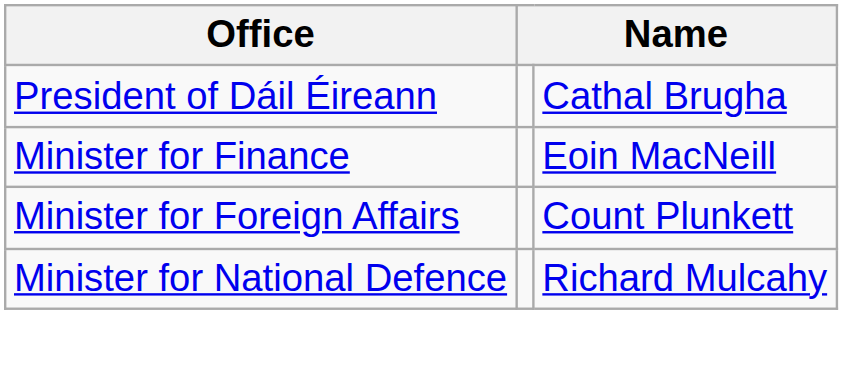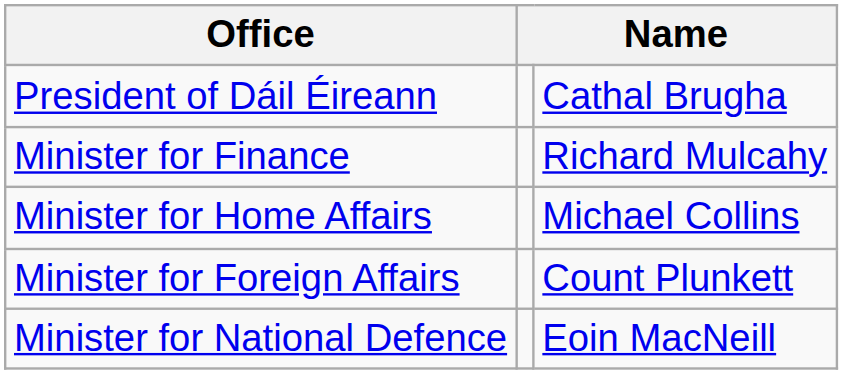(659, 156) Eoin MacNeill -> (685, 156) Richard Mulcahy
+ row: (223, 216)
(685, 277) Richard Mulcahy -> (659, 338) Eoin MacNeill
